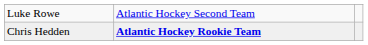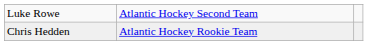(189, 31) bold -> (188, 31) normal
